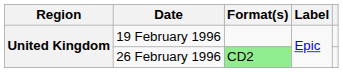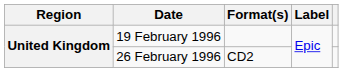(240, 57) lightgreen background -> (240, 57) no background
